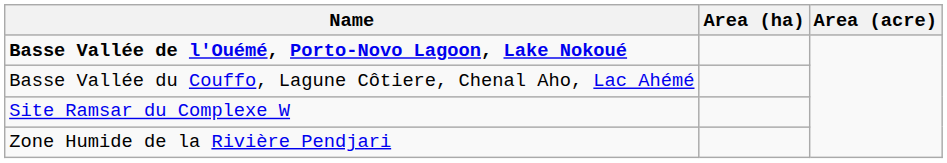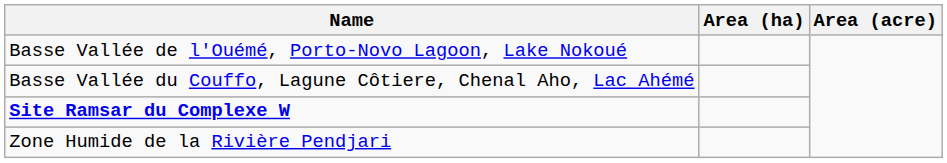(318, 50) bold -> (318, 50) normal
(150, 112) normal -> (150, 112) bold
